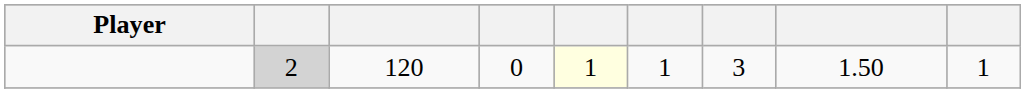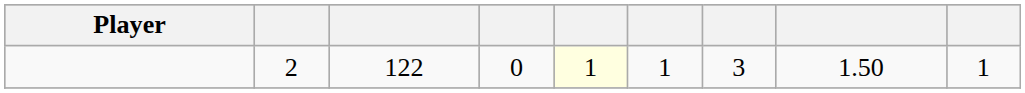(291, 66) lightgrey background -> (291, 66) no background
(404, 66) 120 -> (404, 66) 122
